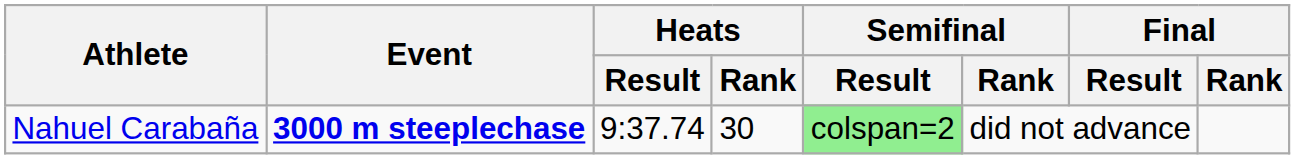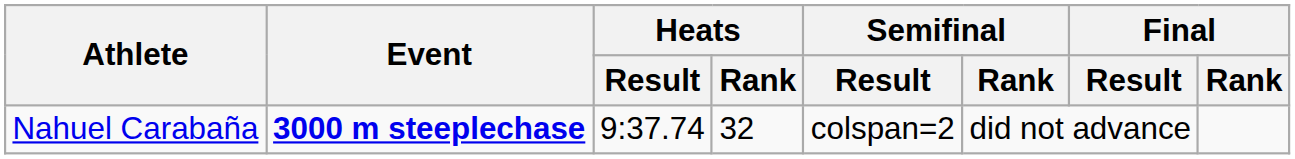(737, 129) 30 -> (737, 129) 32
(883, 129) lightgreen background -> (883, 129) no background
